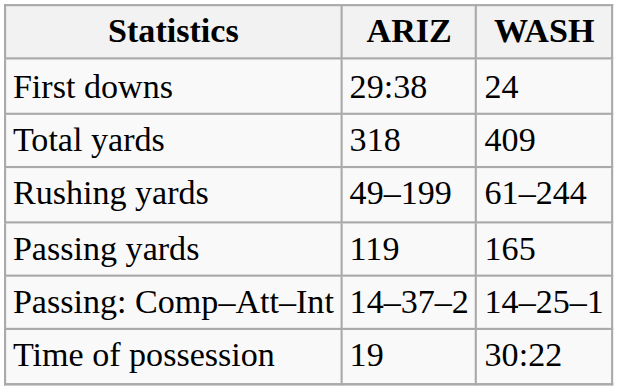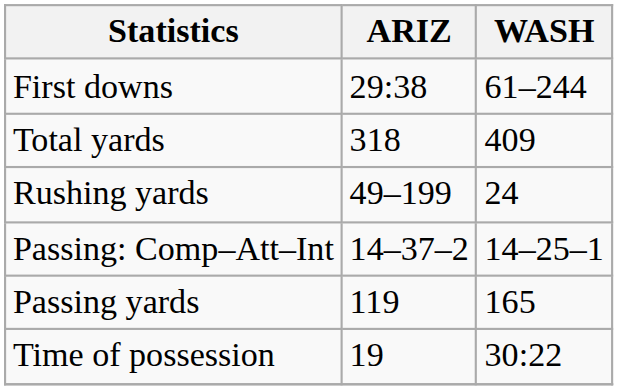(502, 85) 24 -> (536, 85) 61–244
(536, 193) 61–244 -> (502, 193) 24
rows swapped: (106, 247) <-> (173, 301)
